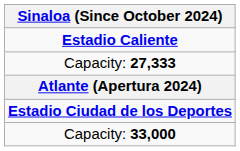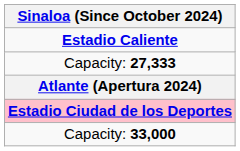(120, 110) no background -> (120, 110) pink background
